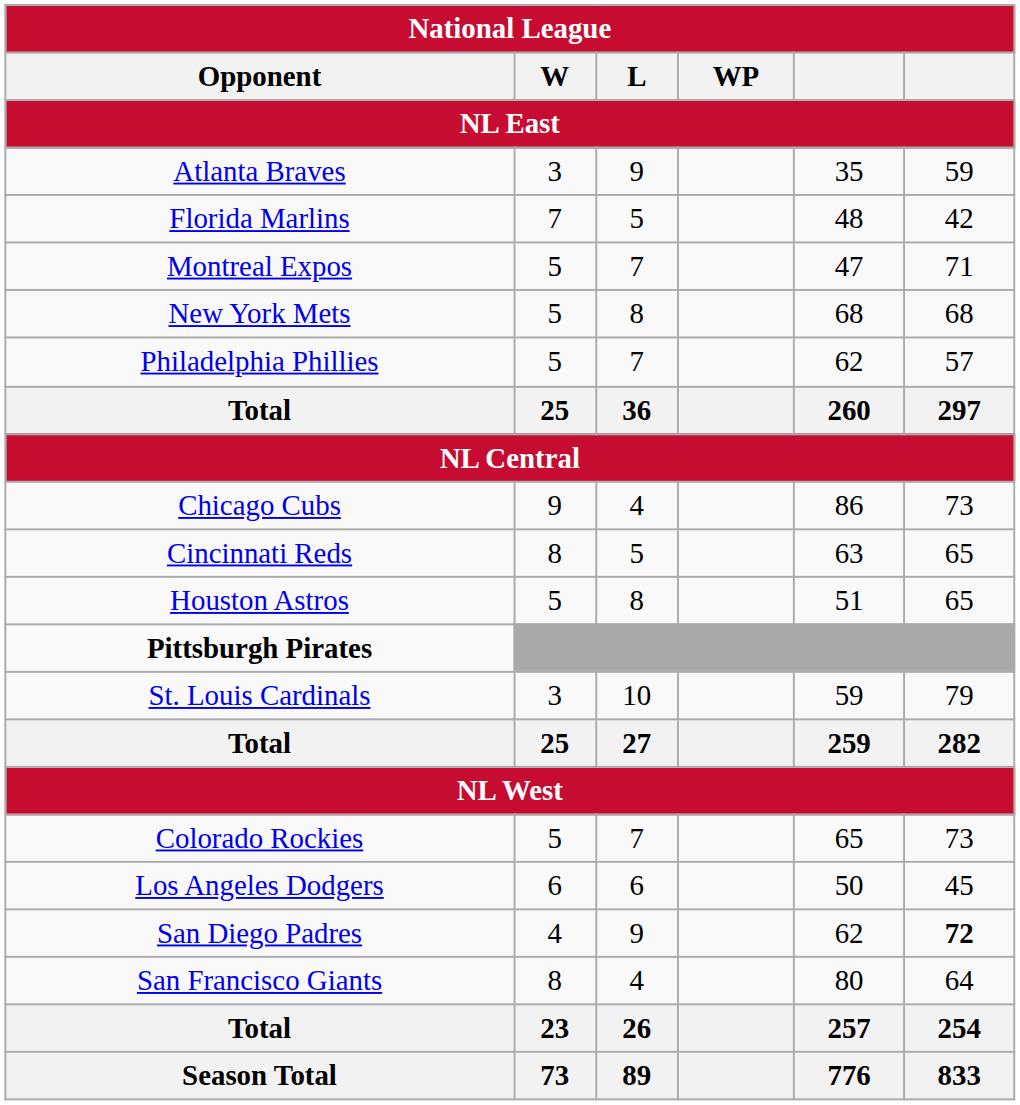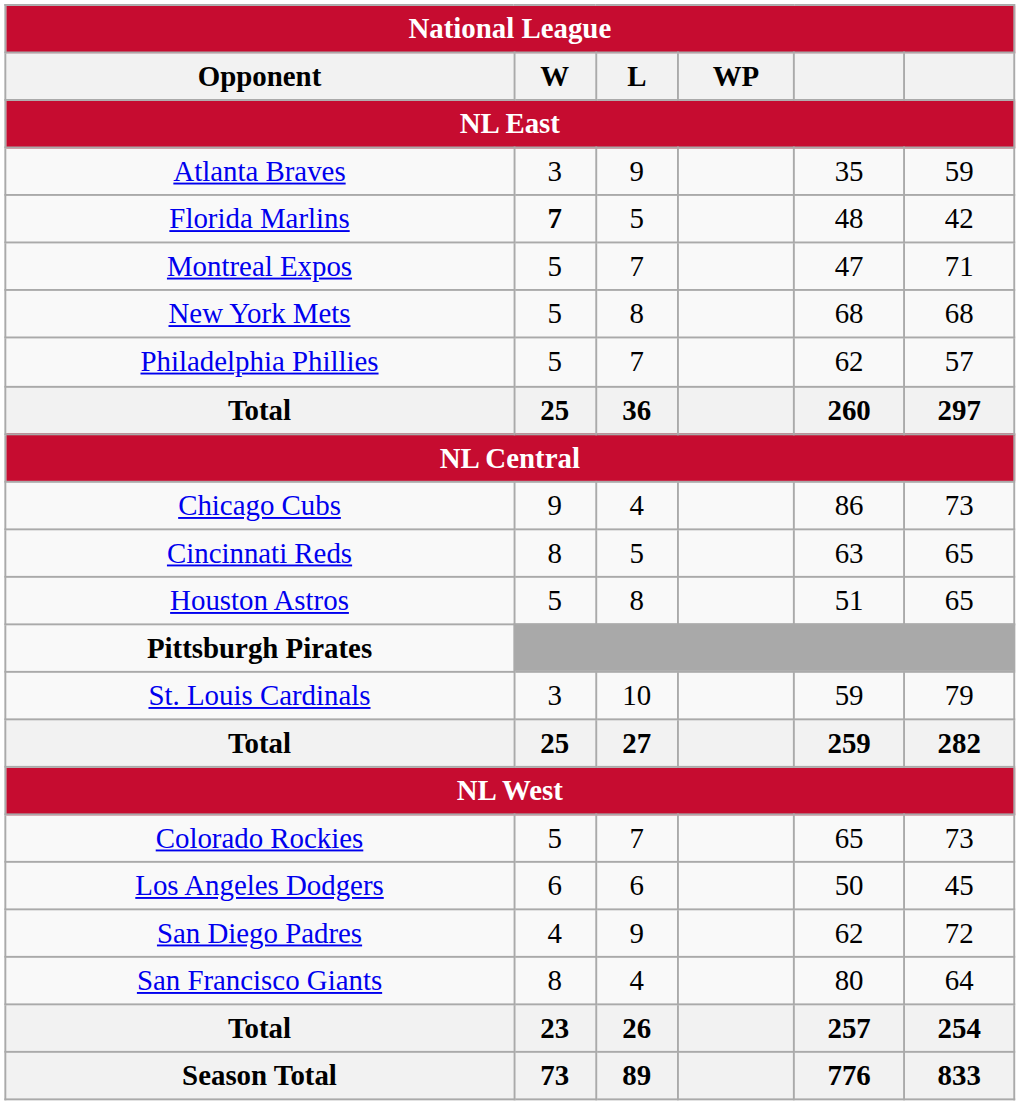(555, 218) normal -> (555, 218) bold
(959, 933) bold -> (959, 933) normal
